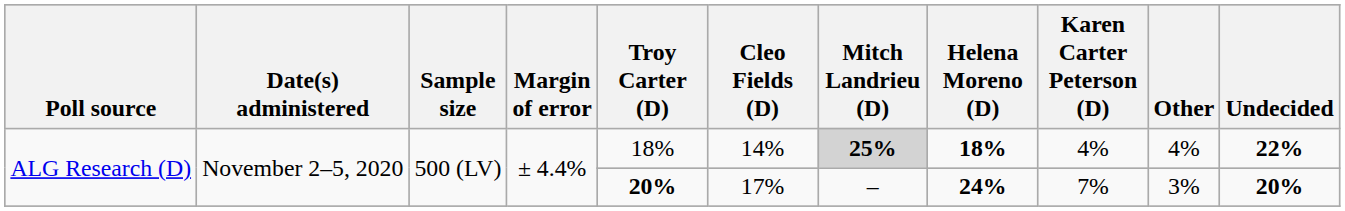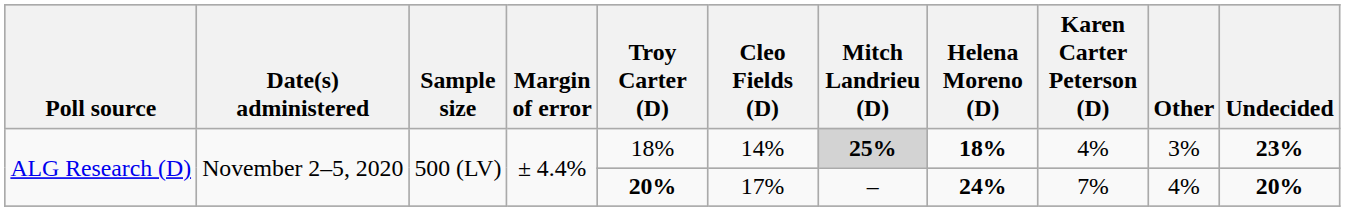(1184, 147) 4% -> (1184, 147) 3%
(1280, 147) 22% -> (1280, 147) 23%
(1184, 187) 3% -> (1184, 187) 4%
